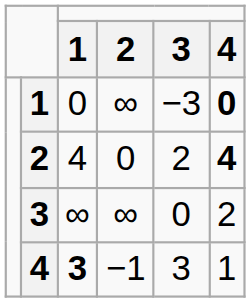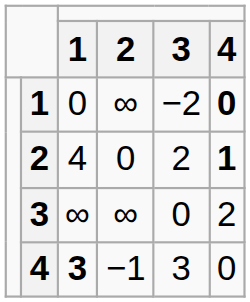(181, 103) −3 -> (181, 103) −2
(227, 158) 4 -> (227, 158) 1
(227, 268) 1 -> (227, 268) 0
